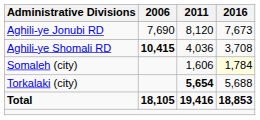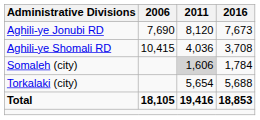(158, 48) bold -> (158, 48) normal
(200, 65) no background -> (200, 65) lightgrey background
(238, 65) lightyellow background -> (238, 65) no background
(200, 83) bold -> (200, 83) normal
